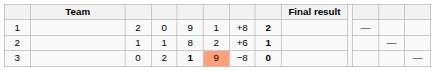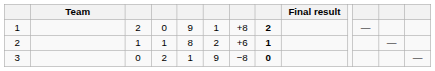(190, 58) bold -> (190, 58) normal
(216, 58) lightsalmon background -> (216, 58) no background
